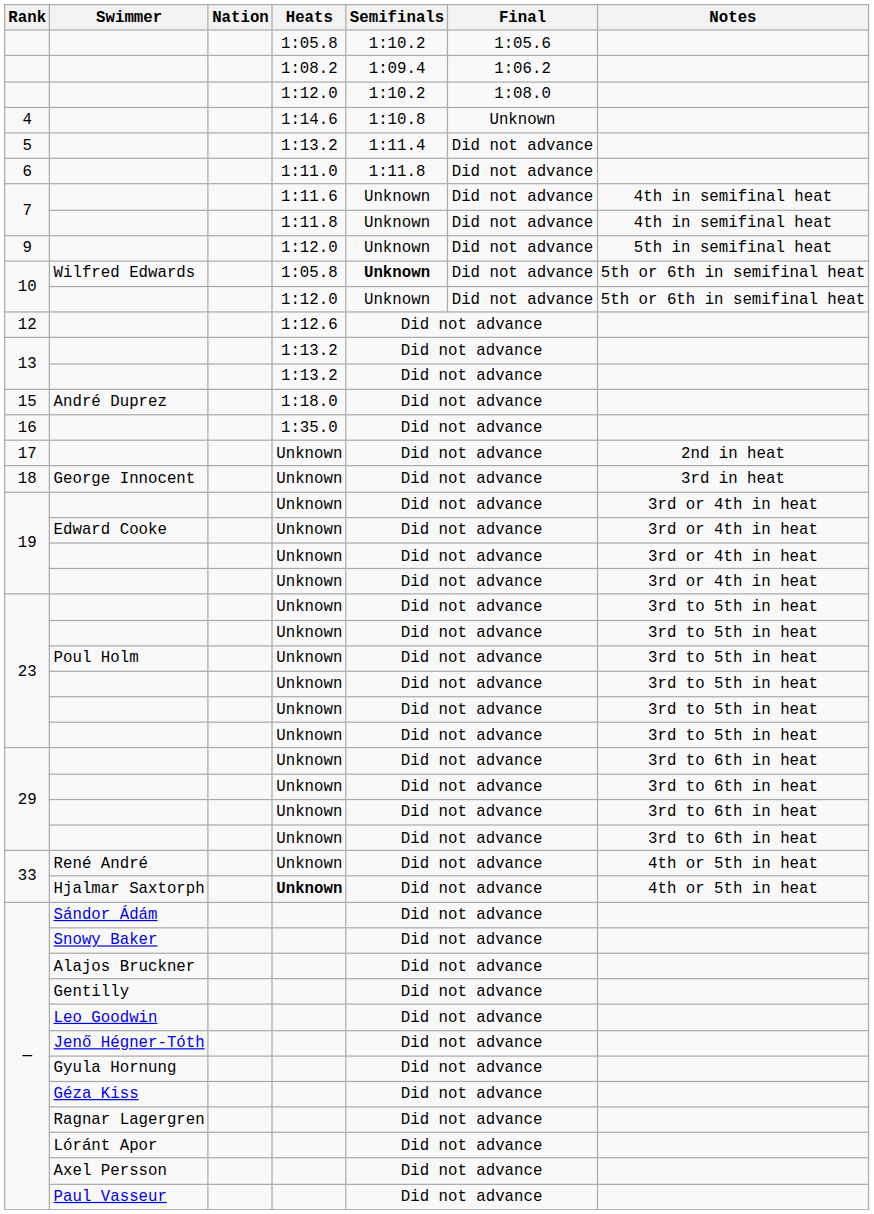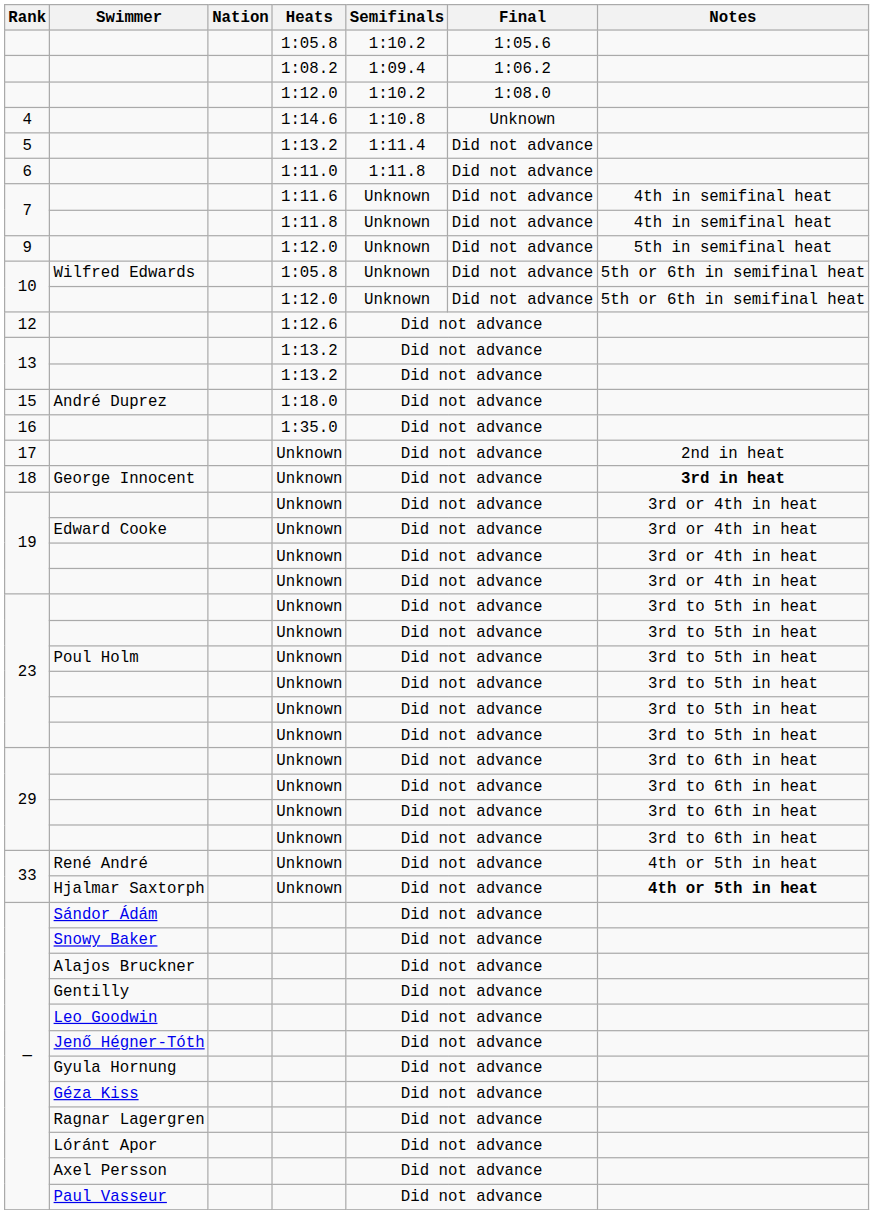(397, 274) bold -> (397, 274) normal
(733, 479) normal -> (733, 479) bold
(309, 889) bold -> (309, 889) normal
(733, 889) normal -> (733, 889) bold
